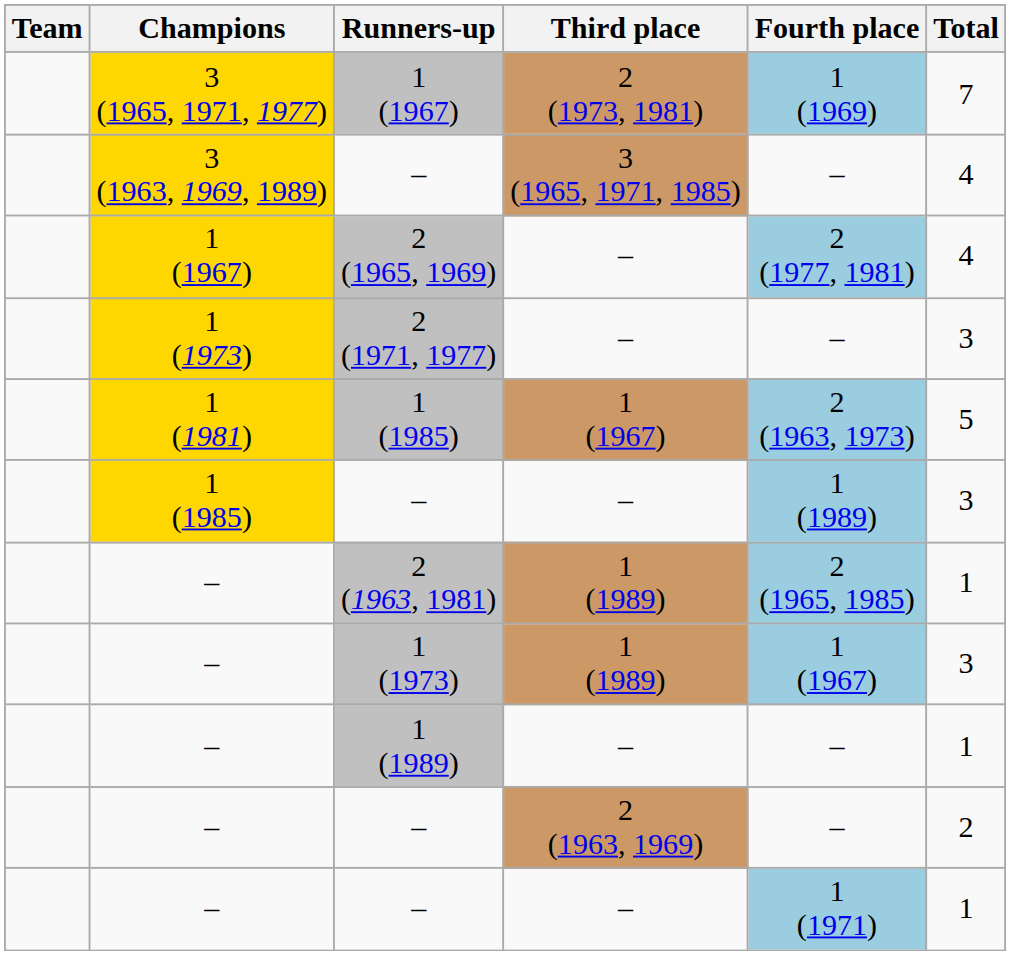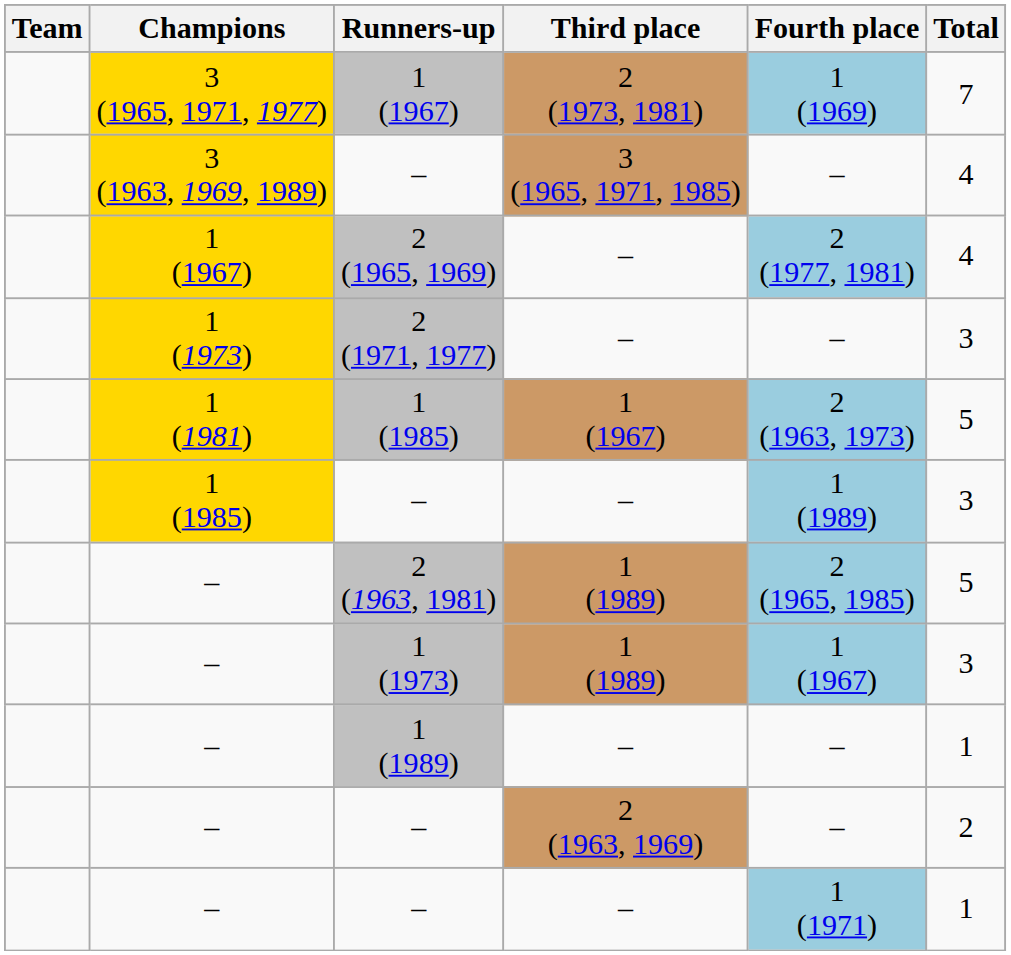(966, 582) 1 -> (966, 582) 5
